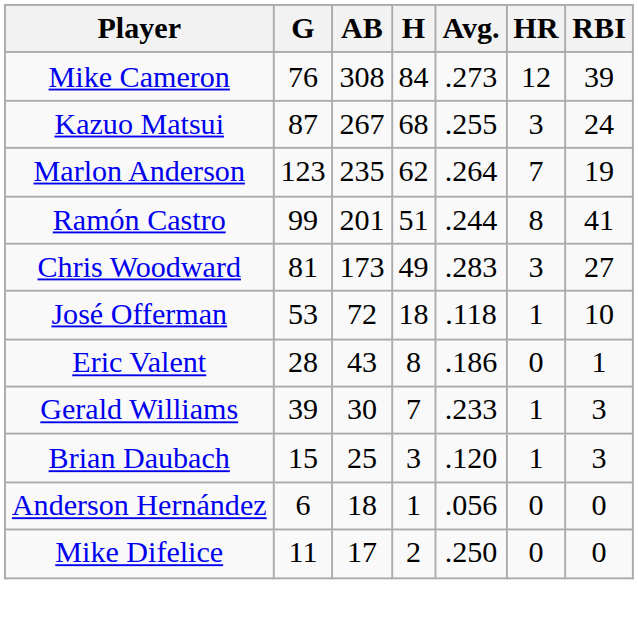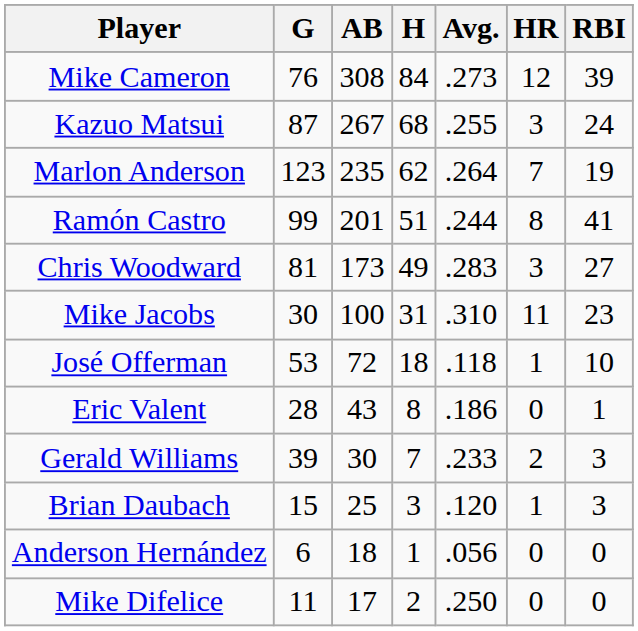+ row: (139, 314)
(536, 409) 1 -> (536, 457) 2
